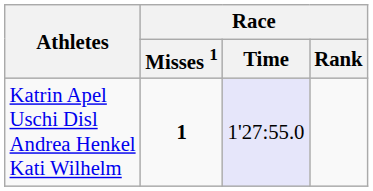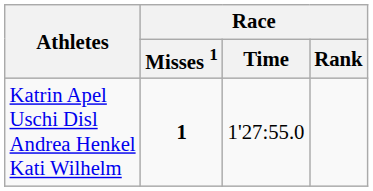(266, 132) lavender background -> (266, 132) no background
